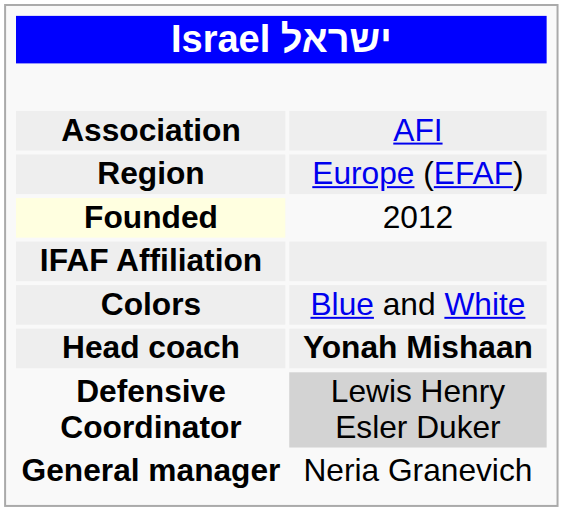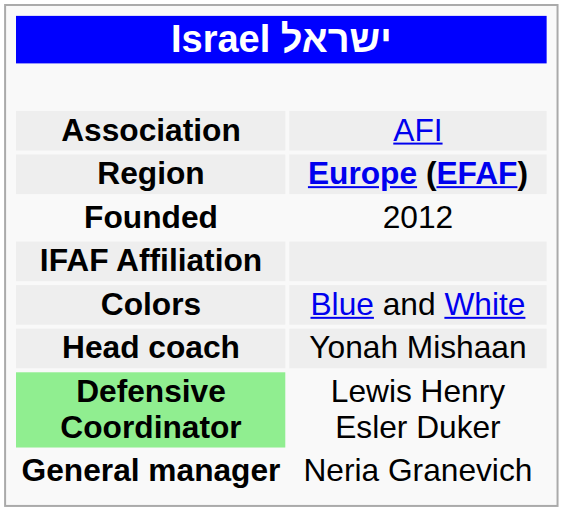(418, 174) normal -> (418, 174) bold
(151, 217) lightyellow background -> (151, 217) no background
(418, 348) bold -> (418, 348) normal
(151, 409) no background -> (151, 409) lightgreen background
(418, 409) lightgrey background -> (418, 409) no background
